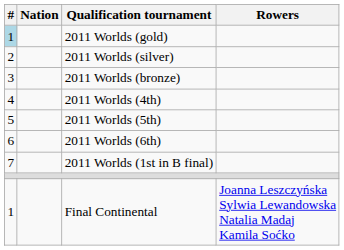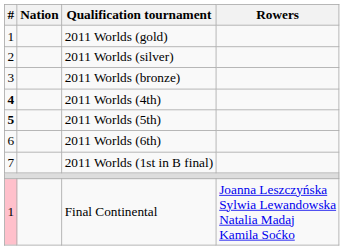(11, 36) lightblue background -> (11, 36) no background
(11, 99) normal -> (11, 99) bold
(11, 120) normal -> (11, 120) bold
(11, 212) no background -> (11, 212) pink background
